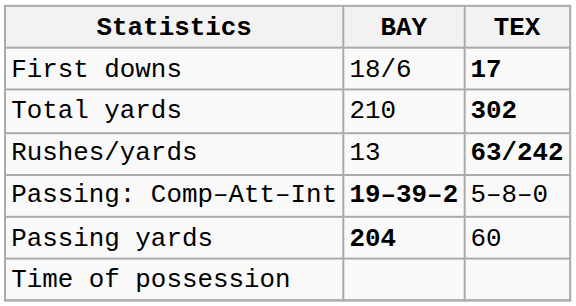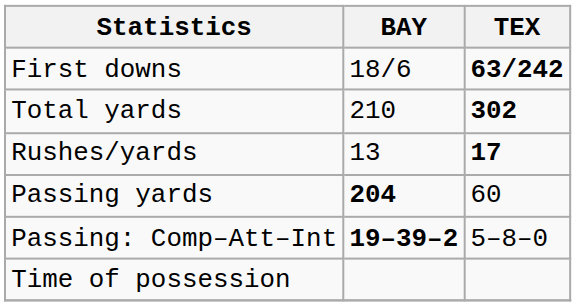(486, 69) 17 -> (517, 69) 63/242
(517, 153) 63/242 -> (486, 153) 17
rows swapped: (112, 238) <-> (174, 196)
